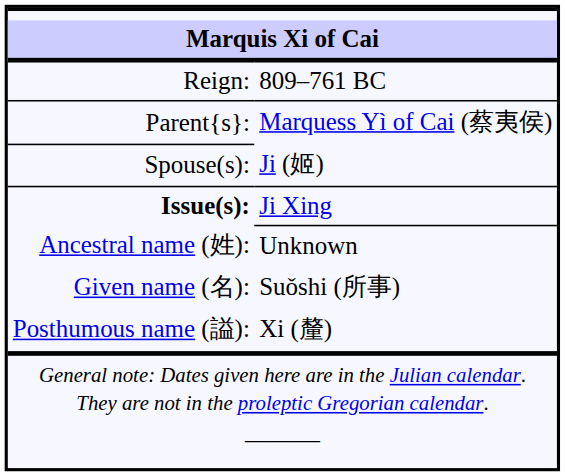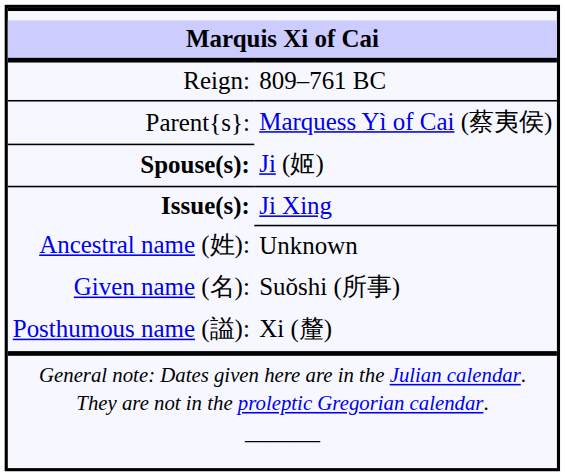(197, 165) normal -> (195, 165) bold
